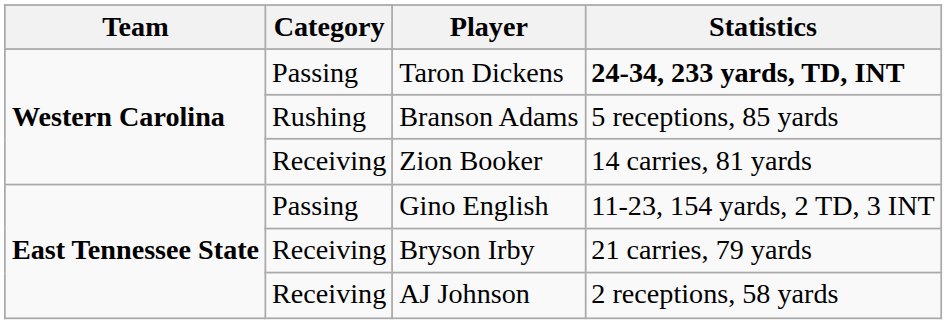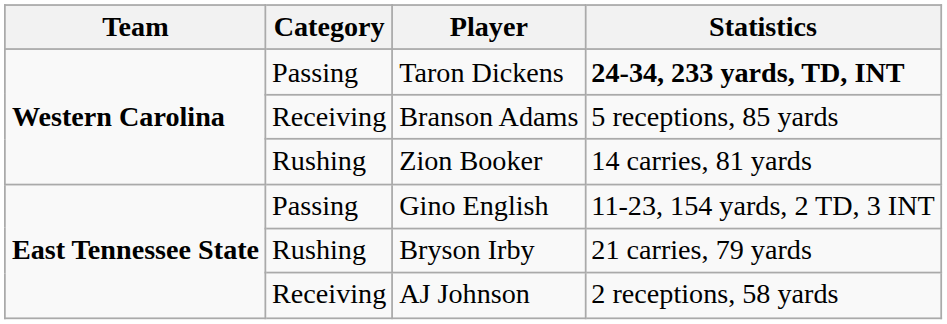(319, 116) Rushing -> (329, 116) Receiving
(329, 160) Receiving -> (319, 160) Rushing
(329, 250) Receiving -> (319, 250) Rushing
